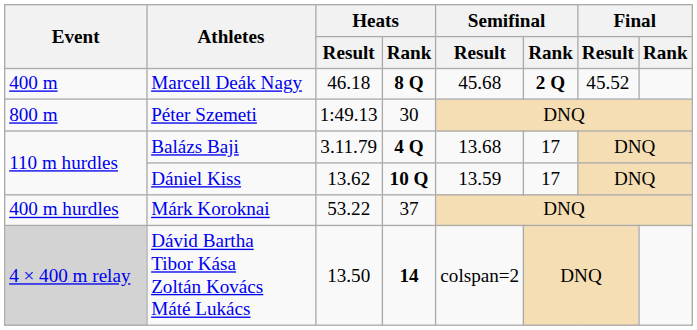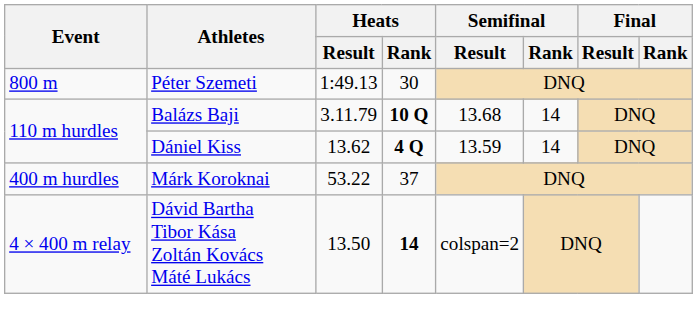- row: (227, 83)
(409, 147) 4 Q -> (409, 115) 10 Q
(550, 147) 17 -> (550, 115) 14
(409, 178) 10 Q -> (409, 147) 4 Q
(550, 178) 17 -> (550, 147) 14
(70, 275) lightgrey background -> (70, 244) no background
